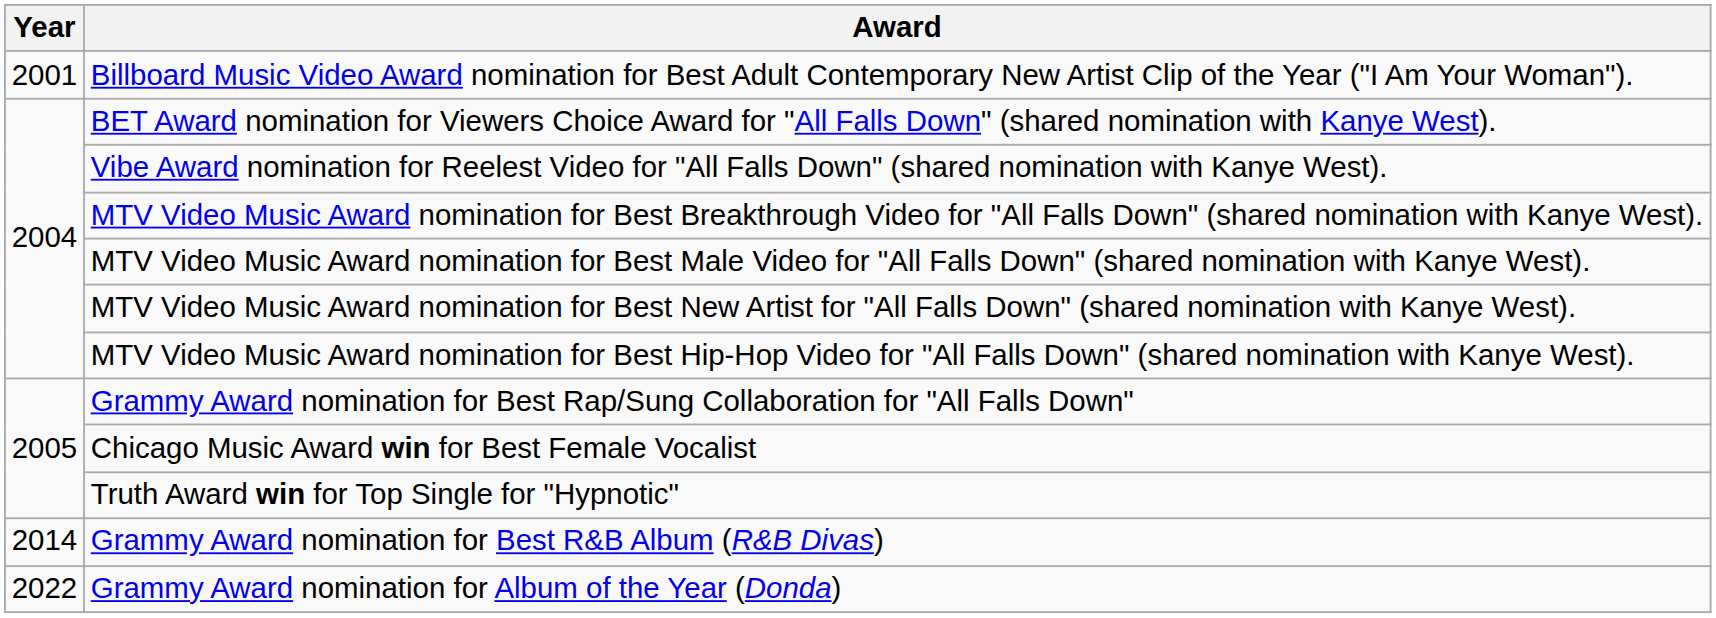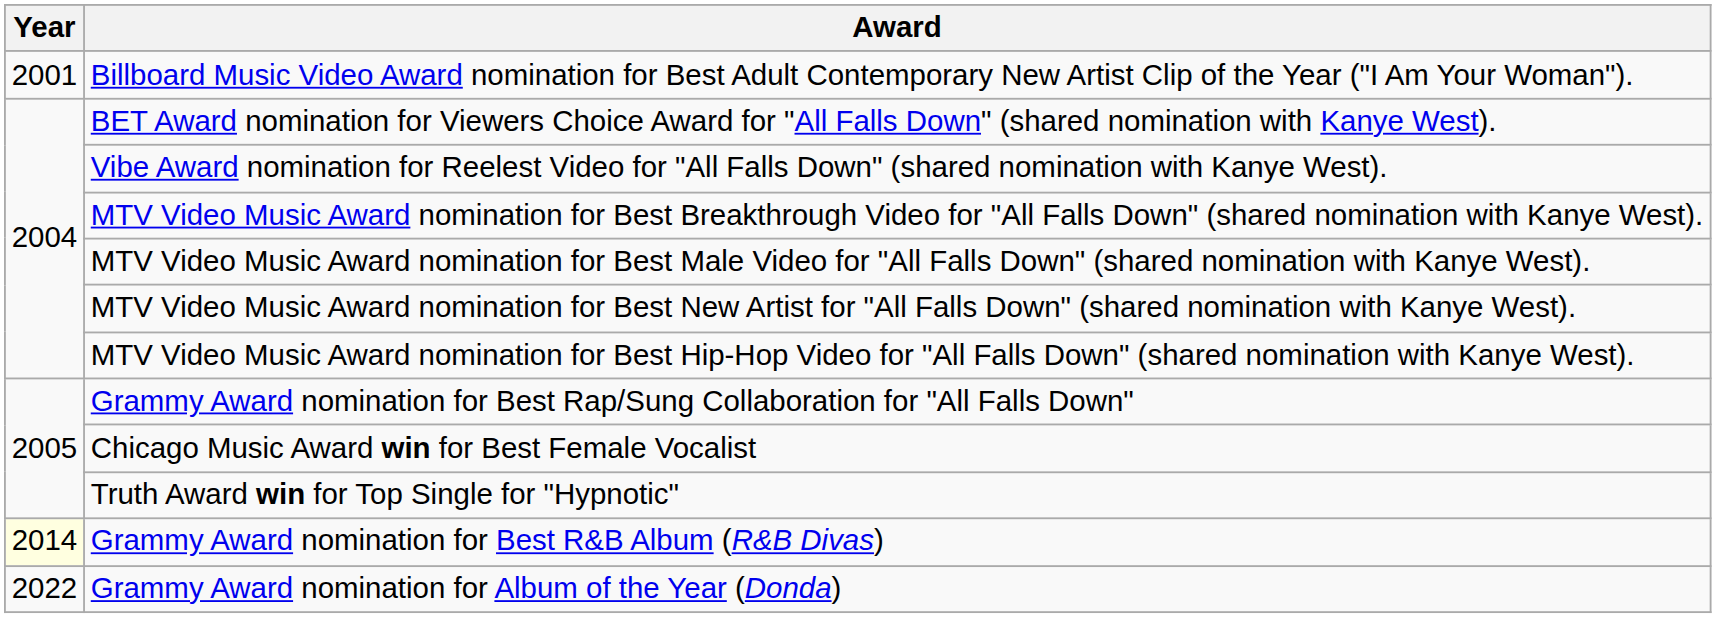(44, 541) no background -> (44, 541) lightyellow background
